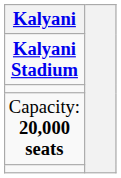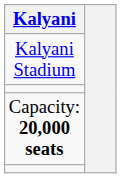(44, 59) bold -> (44, 59) normal
